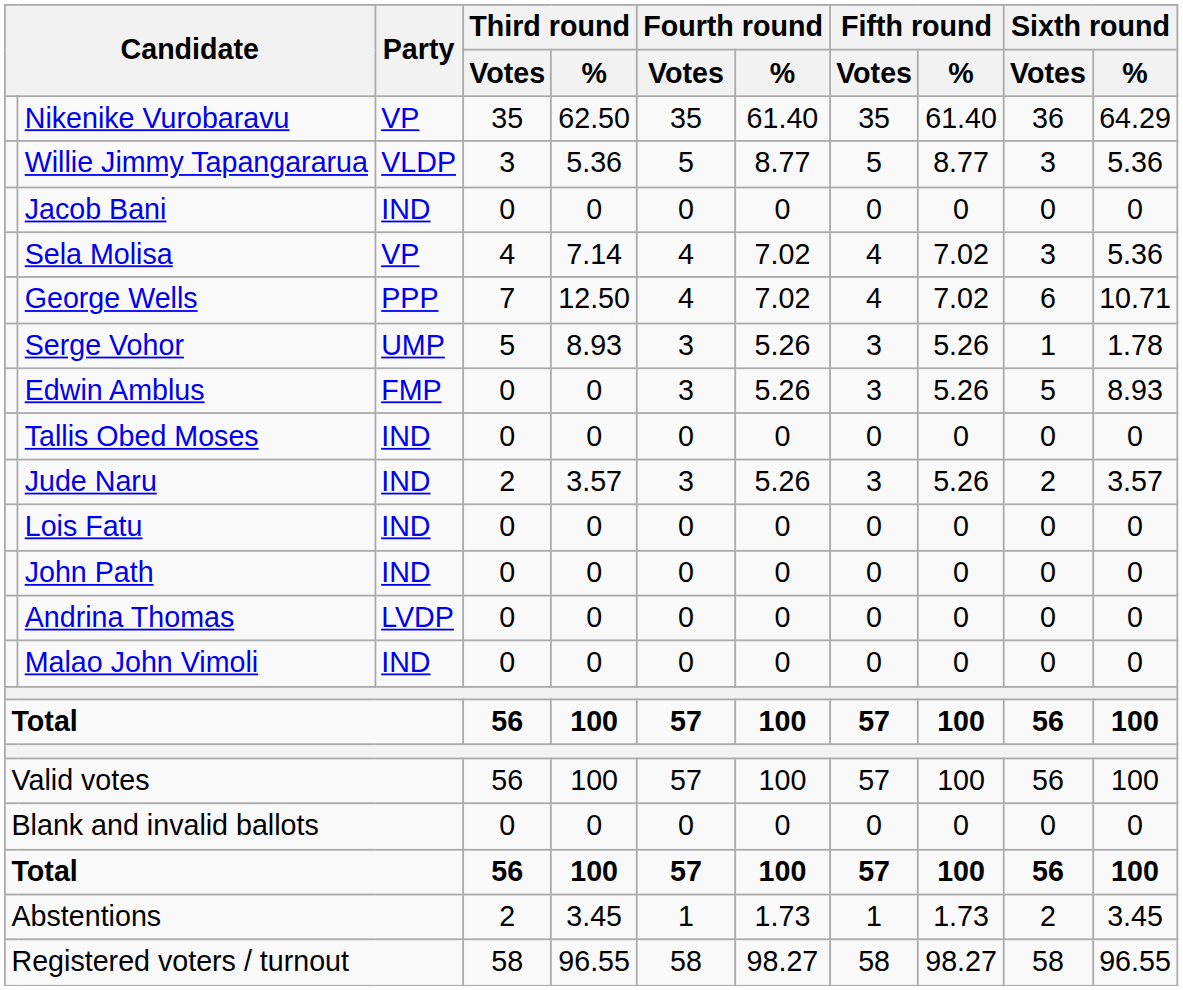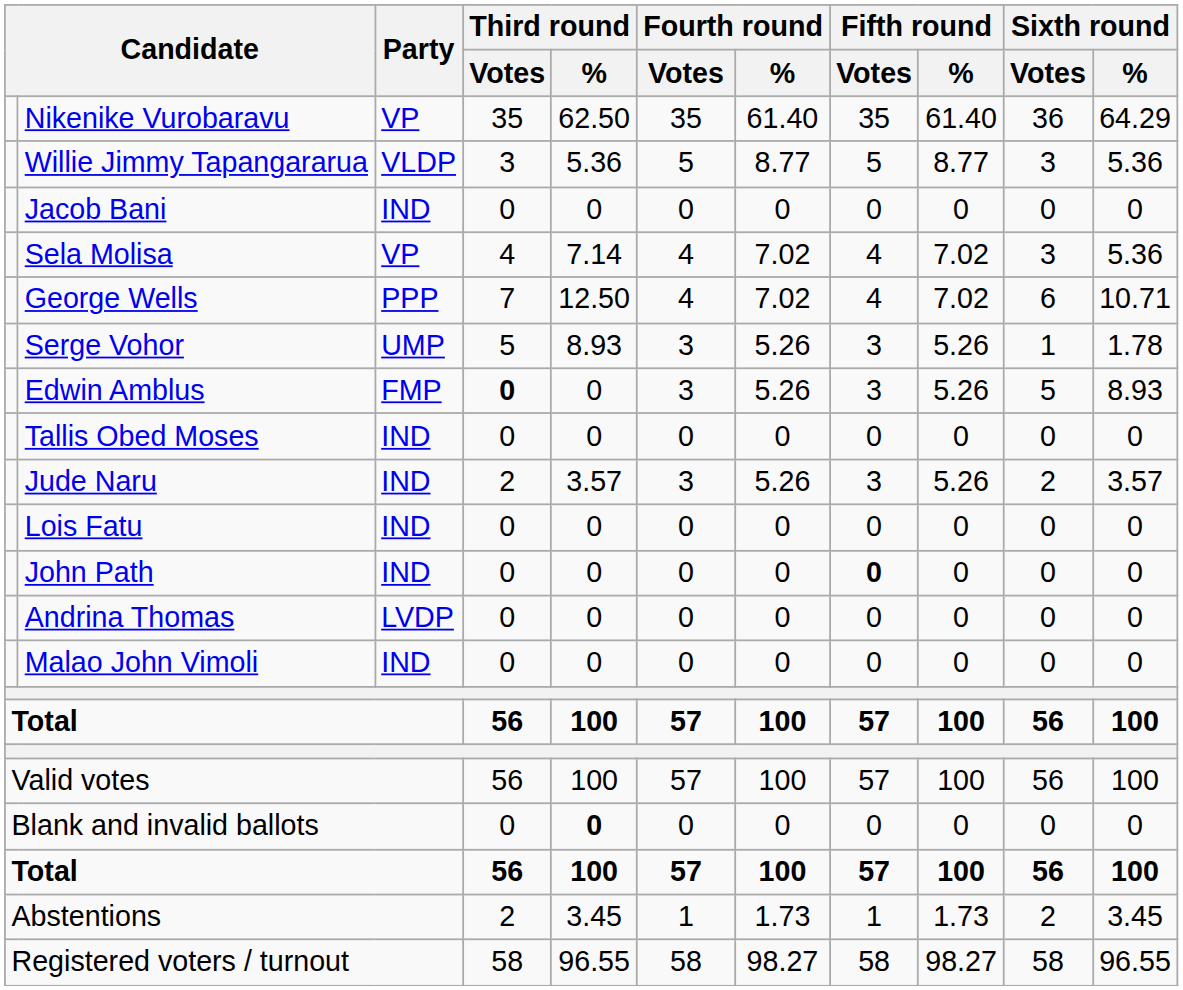(507, 390) normal -> (507, 390) bold
(874, 572) normal -> (874, 572) bold
(594, 825) normal -> (594, 825) bold
